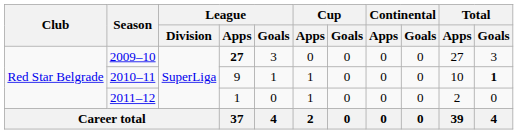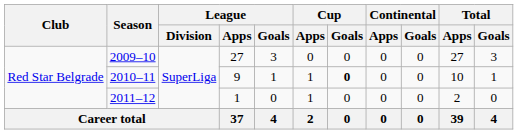(237, 56) bold -> (237, 56) normal
(347, 77) normal -> (347, 77) bold
(494, 77) bold -> (494, 77) normal
